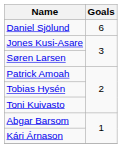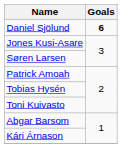(101, 27) normal -> (101, 27) bold
